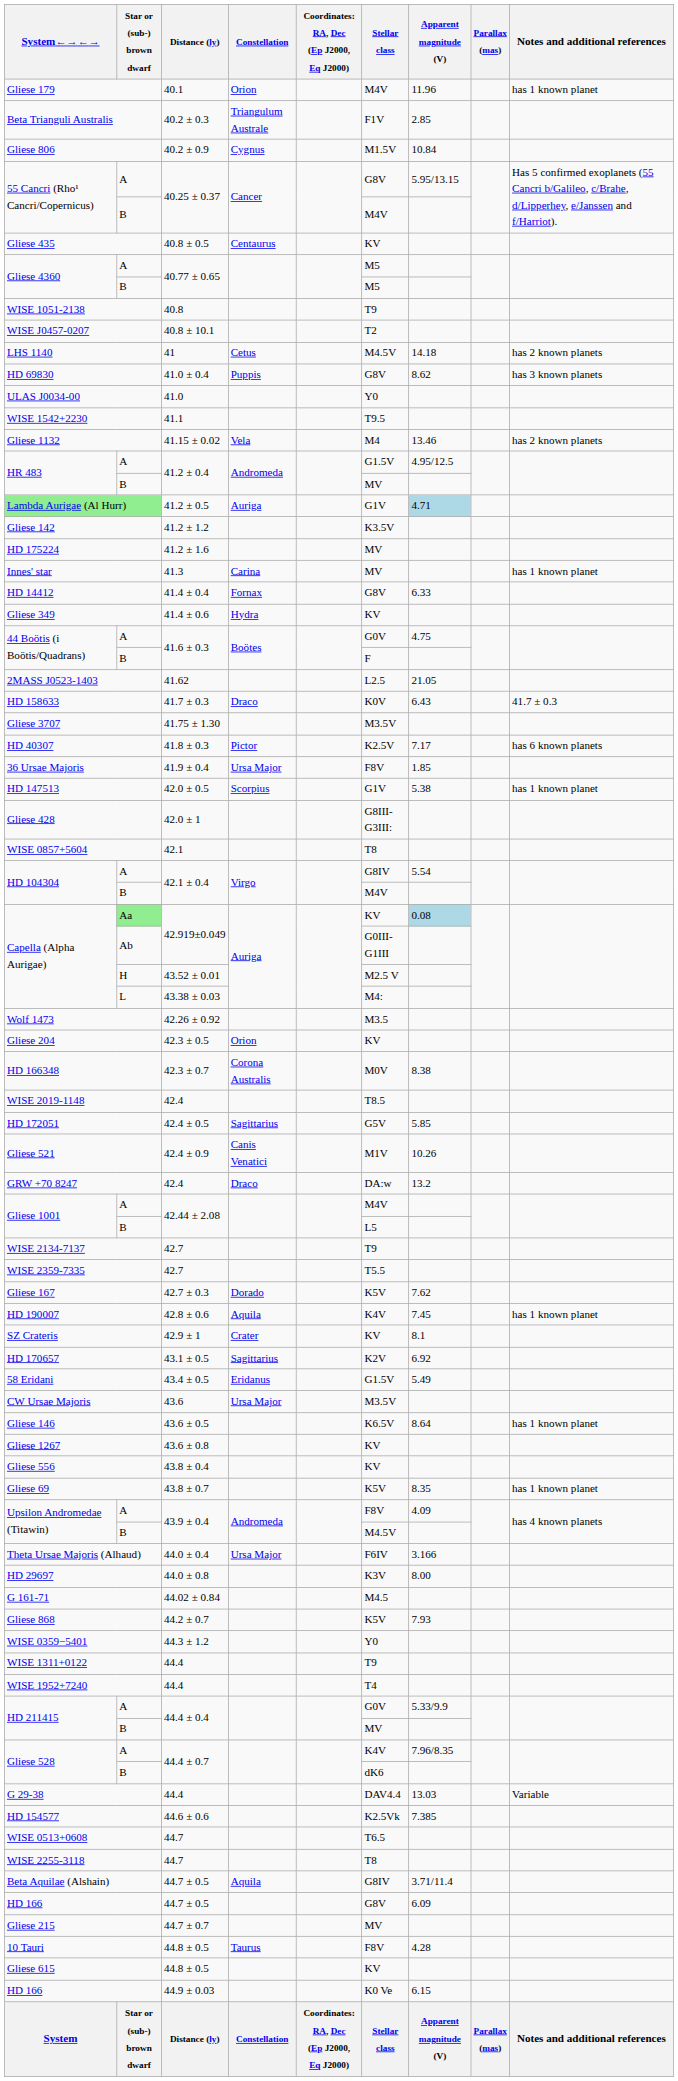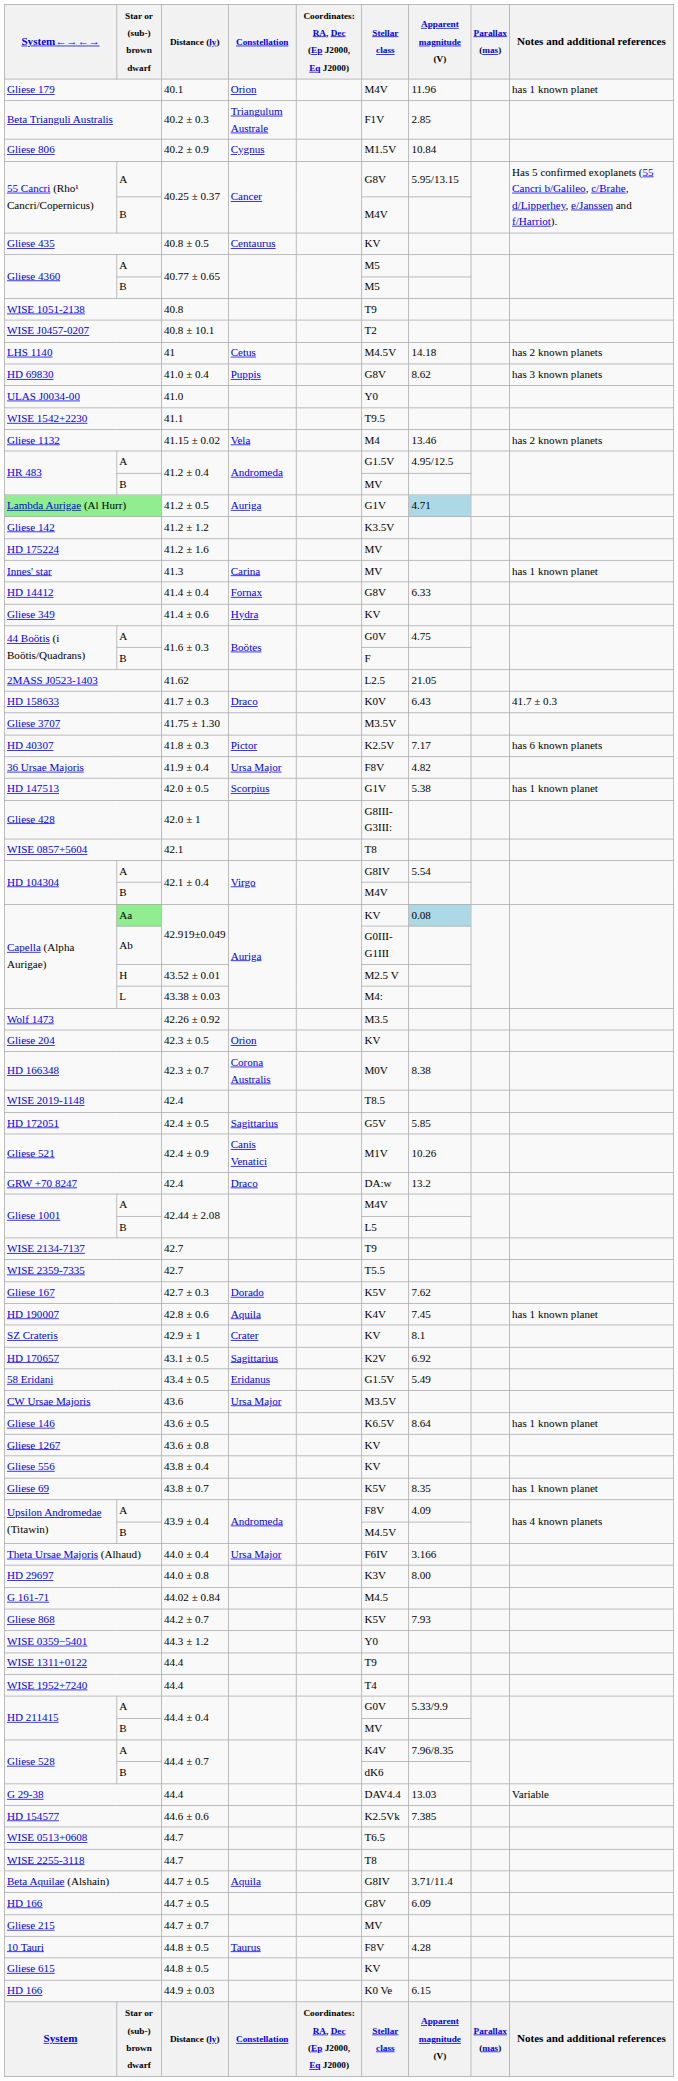(421, 767) 1.85 -> (421, 767) 4.82
